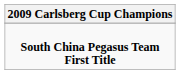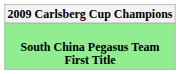(90, 53) no background -> (90, 53) lightgreen background
